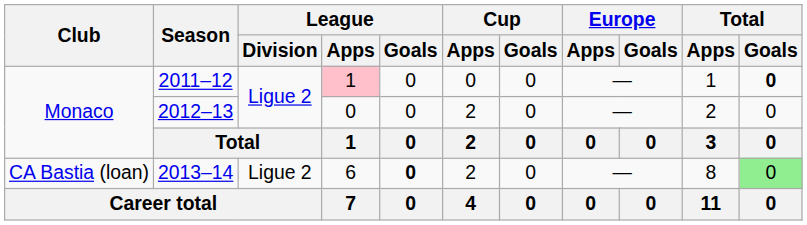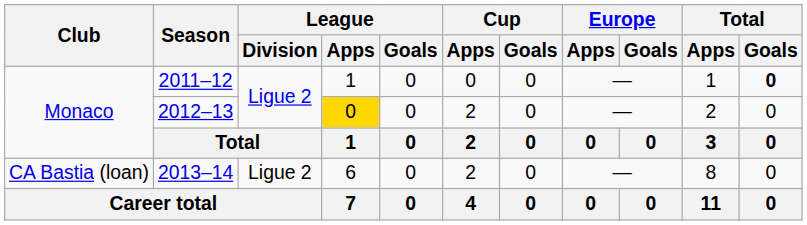(351, 81) pink background -> (351, 81) no background
(351, 111) no background -> (351, 111) gold background
(411, 173) bold -> (411, 173) normal
(771, 173) lightgreen background -> (771, 173) no background
